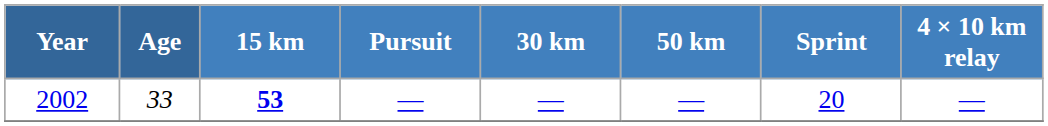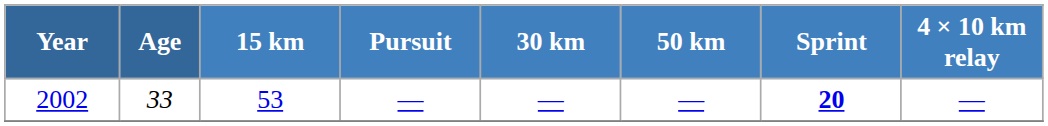(270, 99) bold -> (270, 99) normal
(831, 99) normal -> (831, 99) bold
